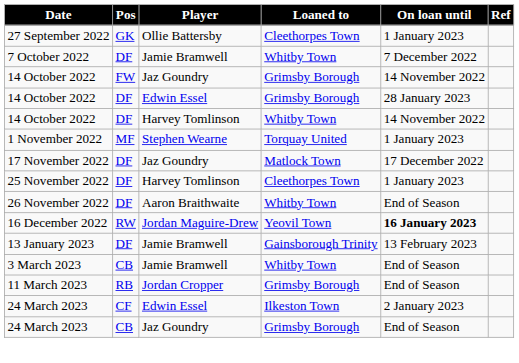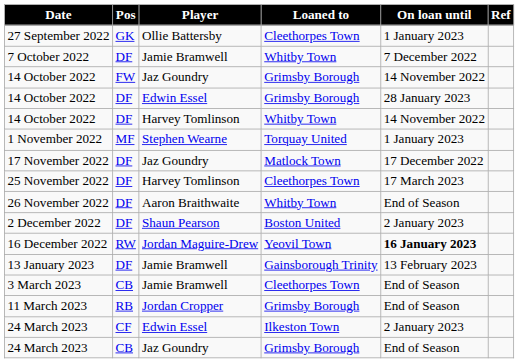(424, 181) 1 January 2023 -> (424, 181) 17 March 2023
+ row: (54, 222)
(300, 264) Whitby Town -> (312, 285) Cleethorpes Town
